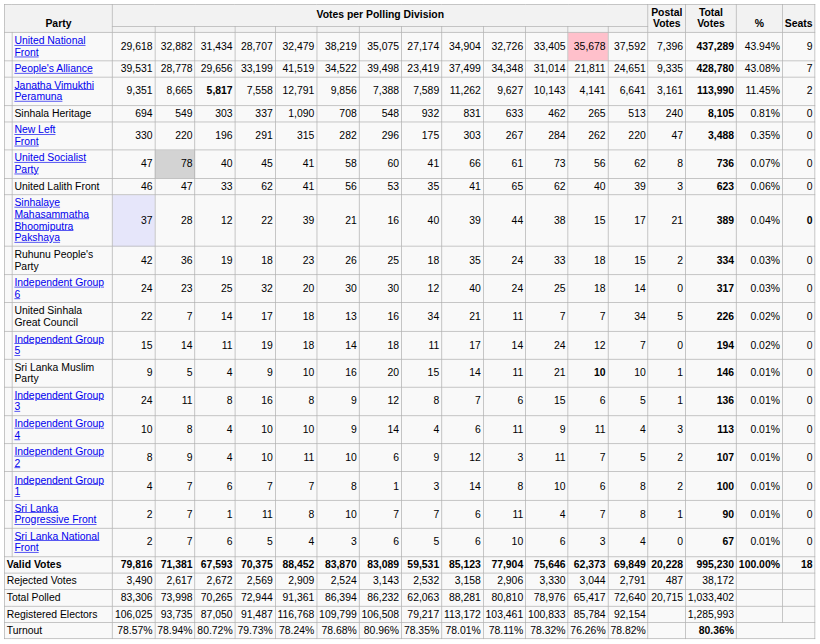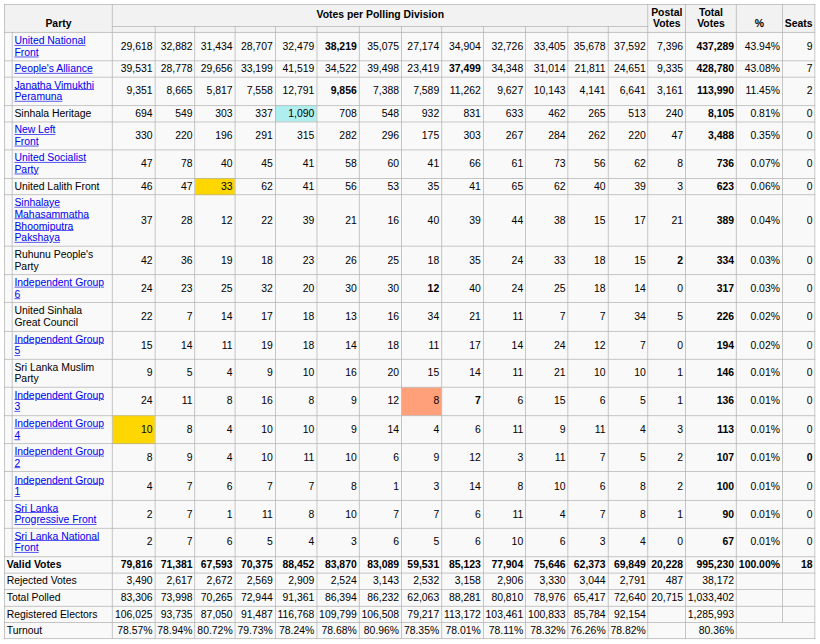(341, 46) normal -> (341, 46) bold
(590, 46) pink background -> (590, 46) no background
(465, 69) normal -> (465, 69) bold
(220, 91) bold -> (220, 91) normal
(344, 91) normal -> (344, 91) bold
(301, 113) no background -> (301, 113) paleturquoise background
(187, 164) lightgrey background -> (187, 164) no background
(227, 186) no background -> (227, 186) gold background
(147, 220) lavender background -> (147, 220) no background
(810, 220) bold -> (810, 220) normal
(680, 260) normal -> (680, 260) bold
(433, 288) normal -> (433, 288) bold
(600, 373) bold -> (600, 373) normal
(436, 401) no background -> (436, 401) lightsalmon background
(478, 401) normal -> (478, 401) bold
(147, 429) no background -> (147, 429) gold background
(810, 457) normal -> (810, 457) bold
(716, 630) bold -> (716, 630) normal
